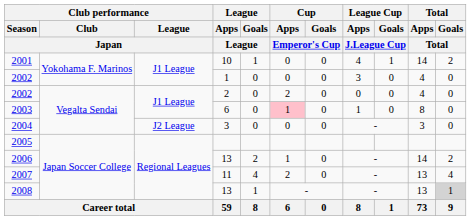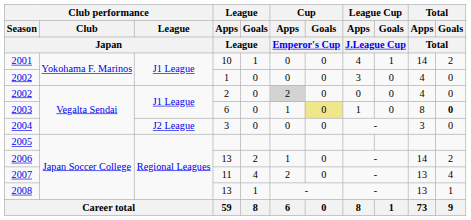(288, 93) no background -> (288, 93) lightgrey background
(288, 110) pink background -> (288, 110) no background
(324, 110) no background -> (324, 110) khaki background
(451, 110) normal -> (451, 110) bold
(451, 191) lightgrey background -> (451, 191) no background
